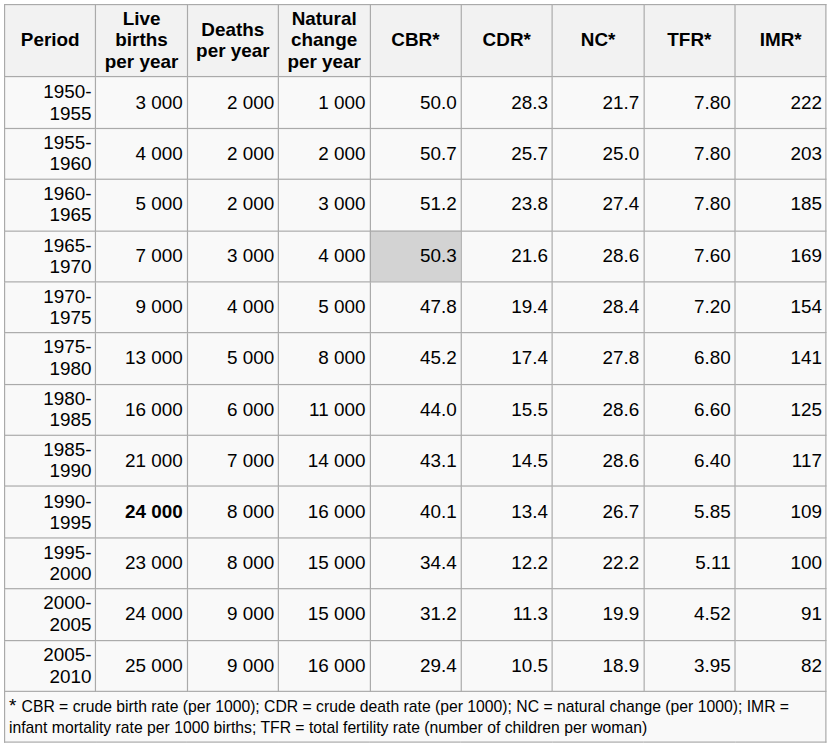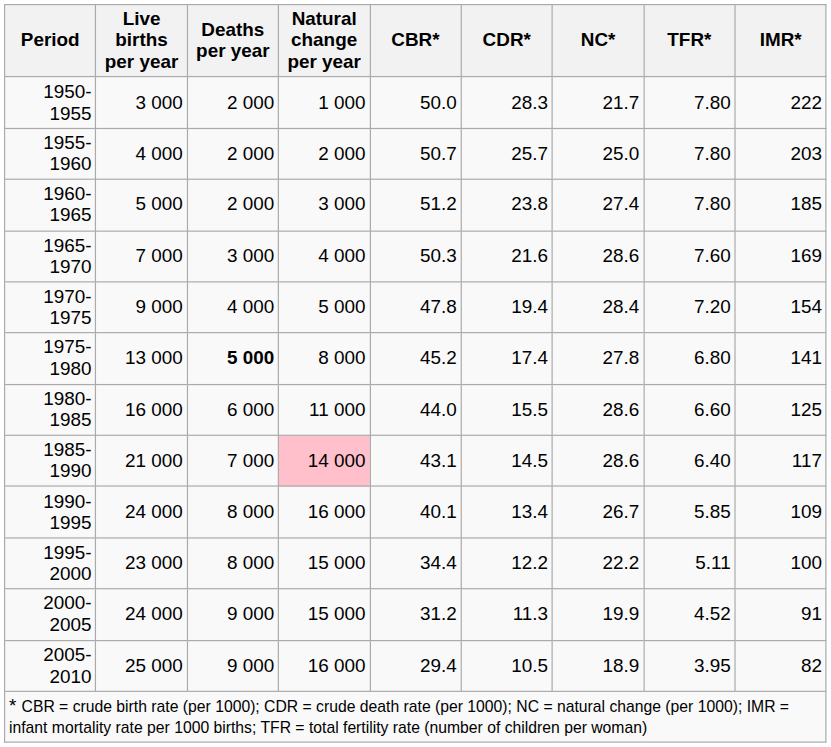(438, 256) lightgrey background -> (438, 256) no background
(251, 358) normal -> (251, 358) bold
(337, 460) no background -> (337, 460) pink background
(154, 511) bold -> (154, 511) normal
